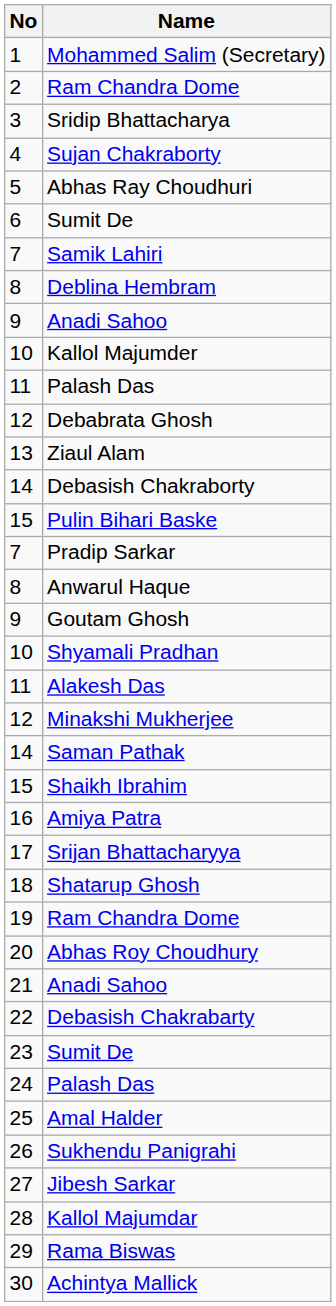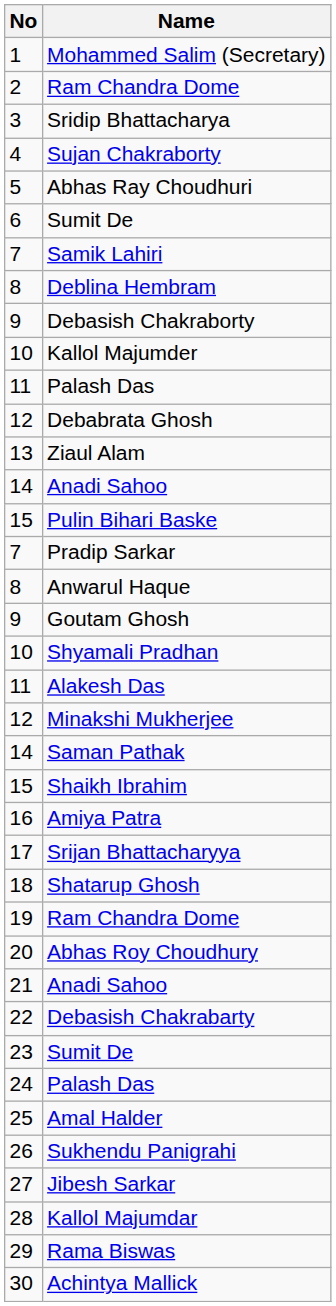(107, 320) Anadi Sahoo -> (151, 320) Debasish Chakraborty
(151, 486) Debasish Chakraborty -> (107, 486) Anadi Sahoo
